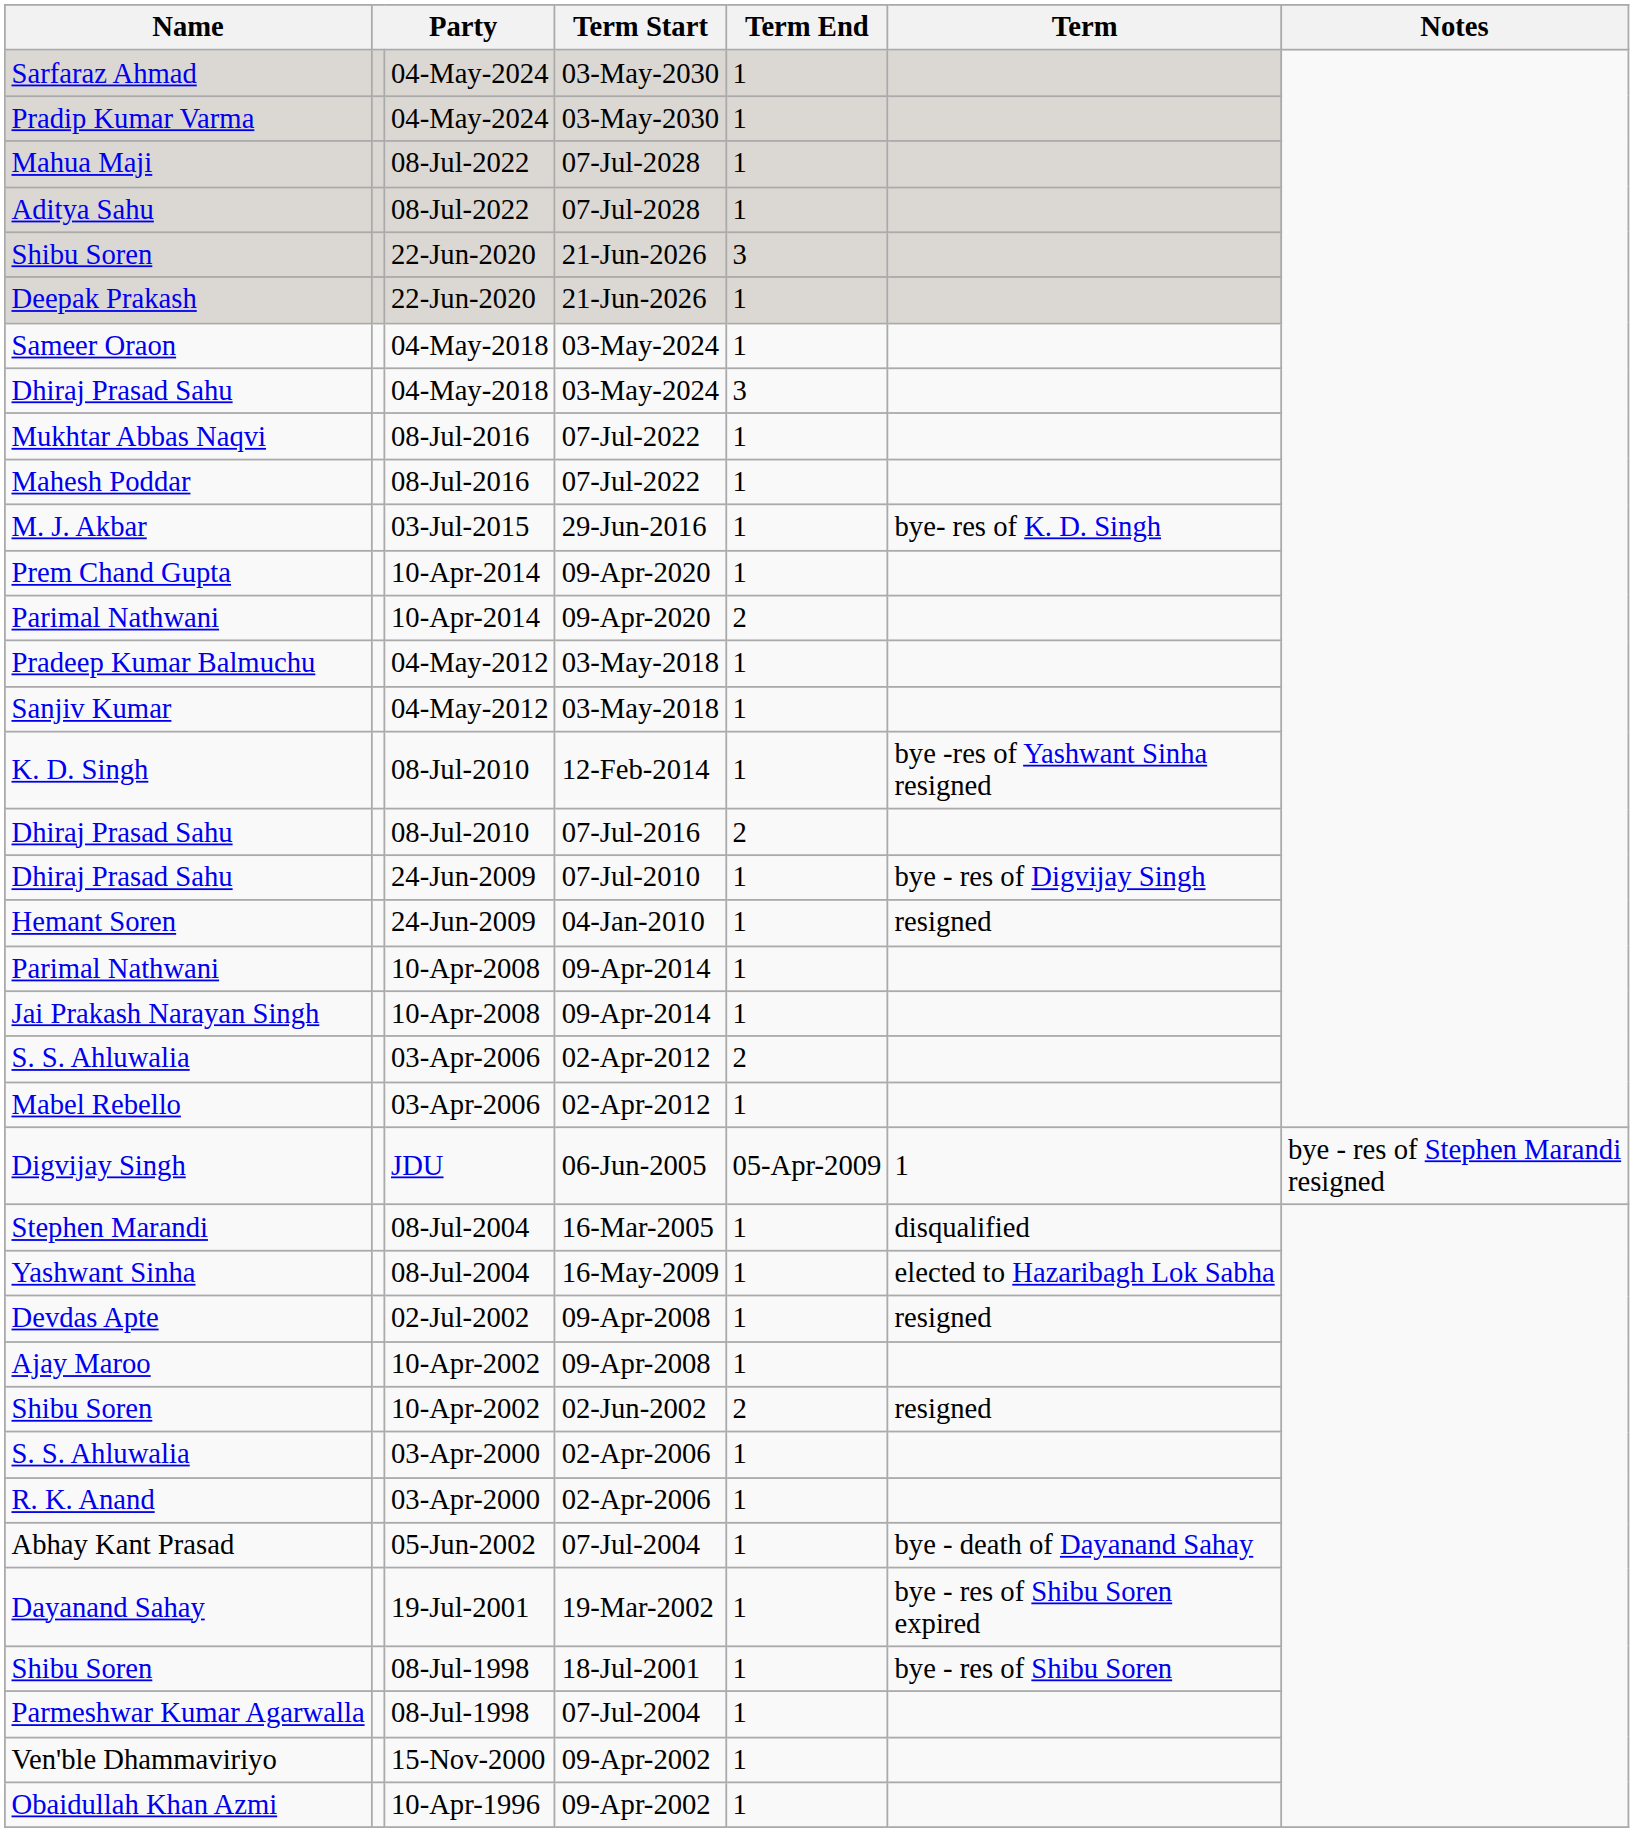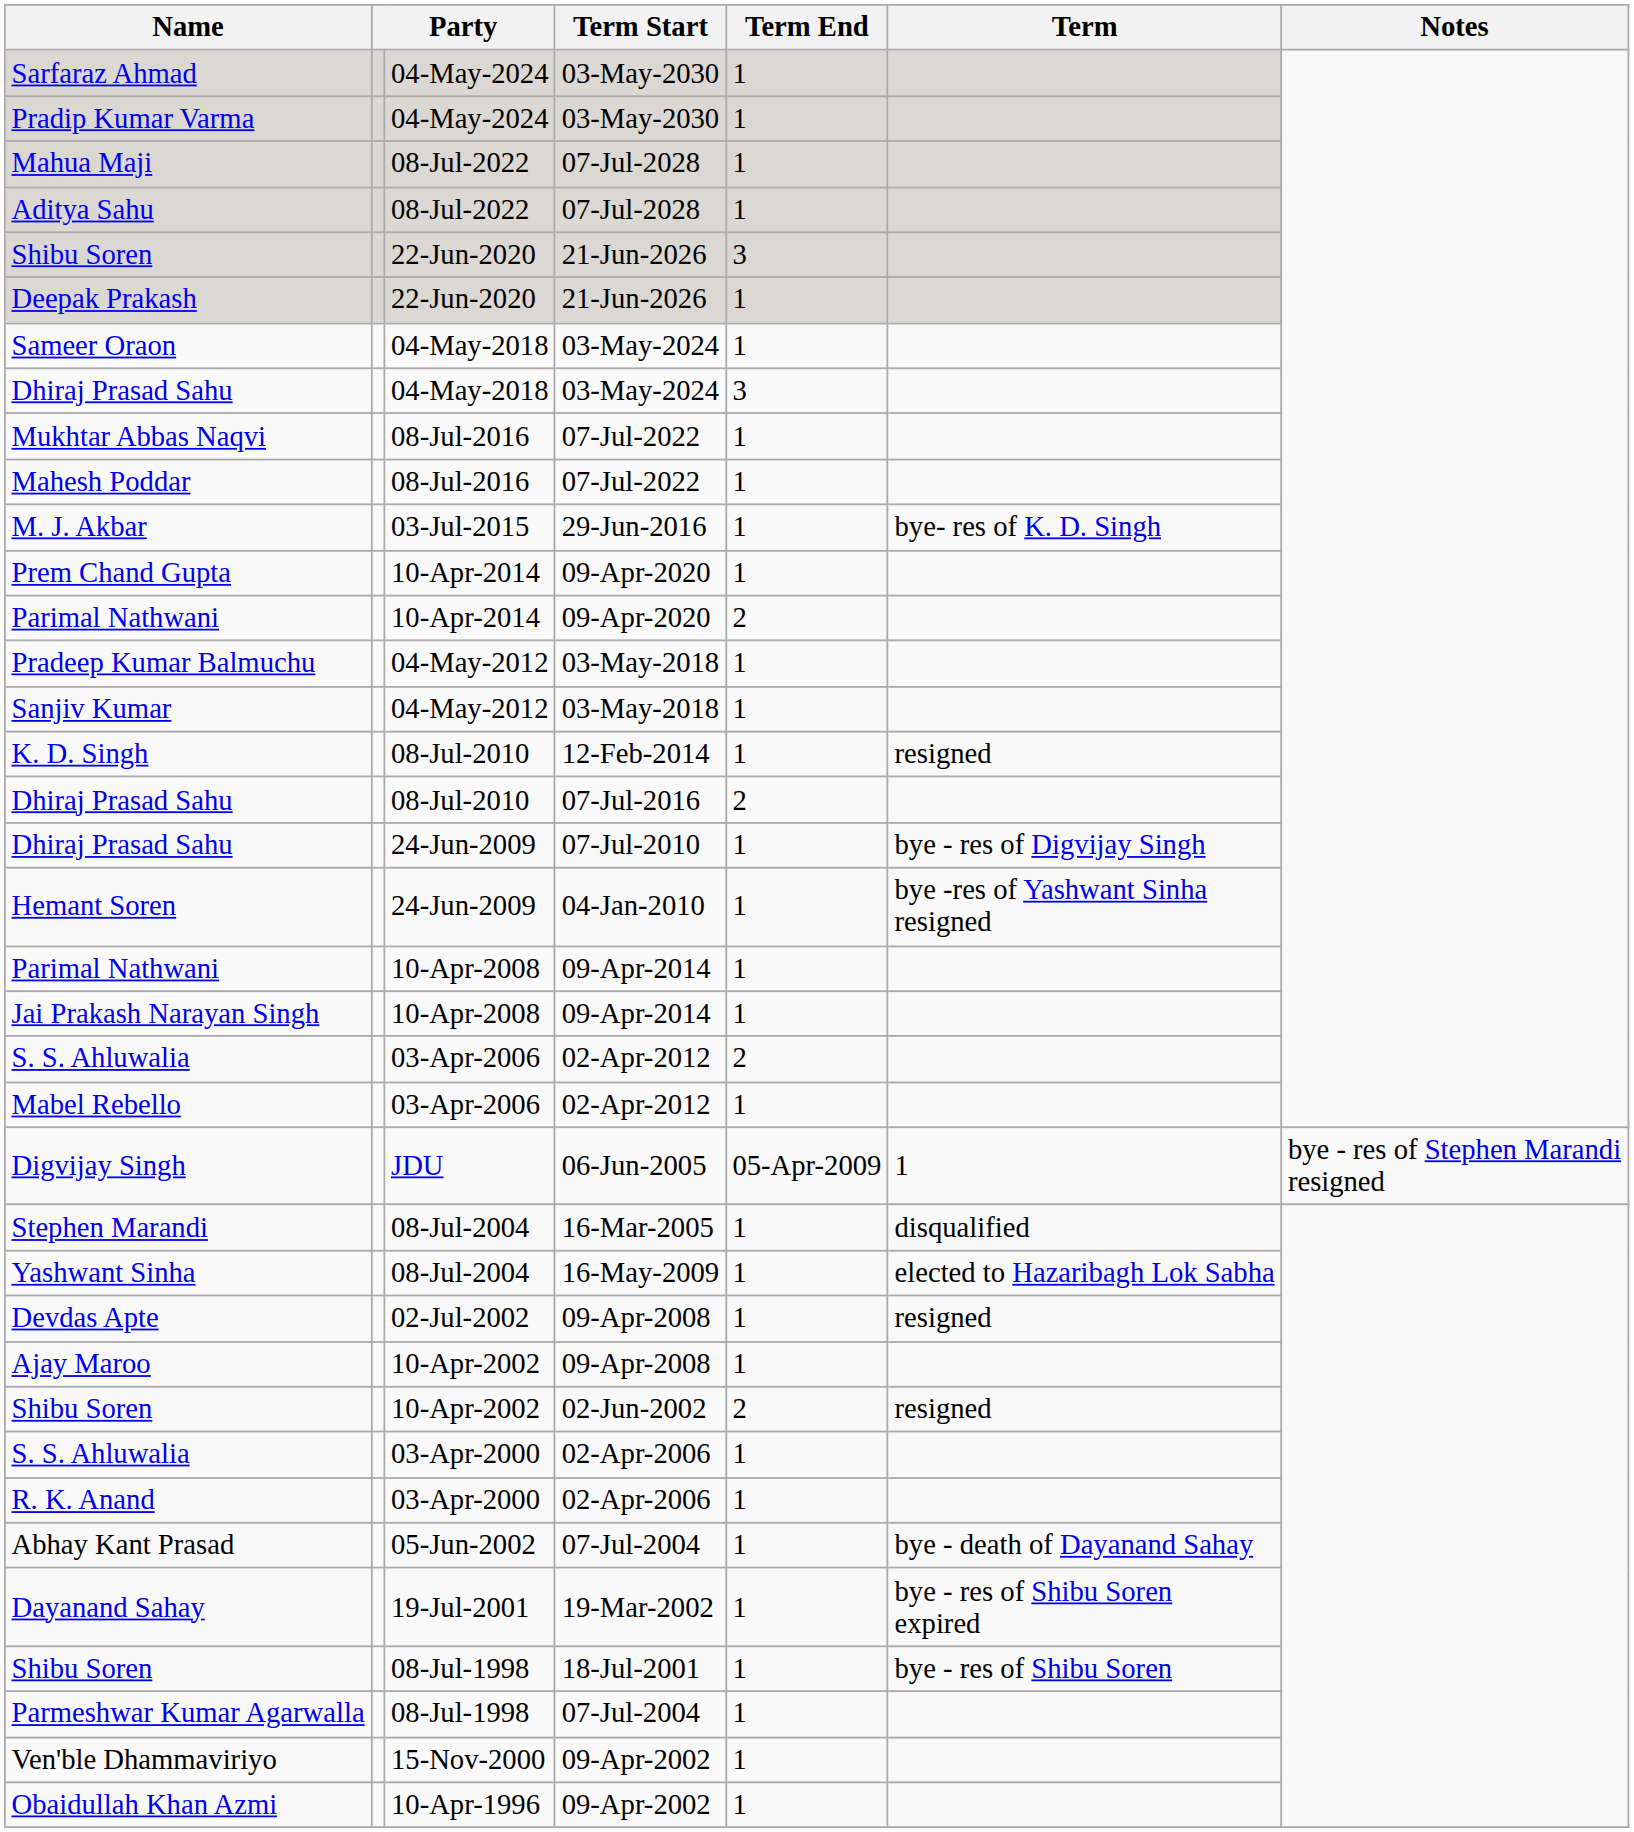(1051, 770) bye -res of Yashwant Sinha resigned -> (943, 753) resigned
(943, 922) resigned -> (1051, 906) bye -res of Yashwant Sinha resigned
